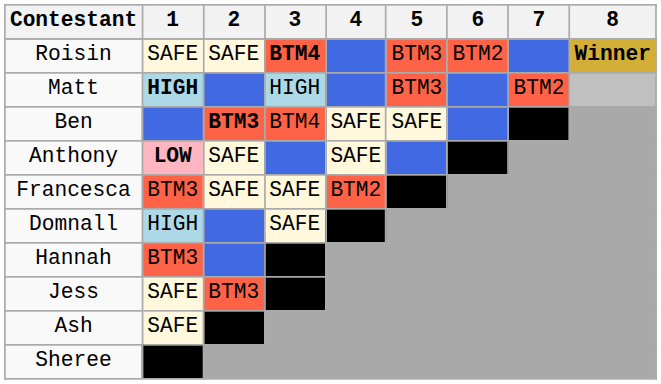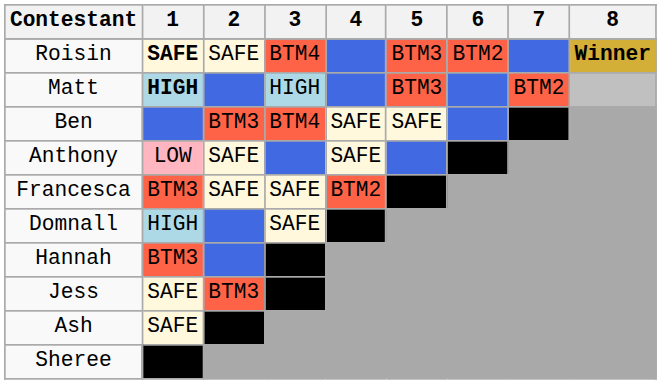(173, 56) normal -> (173, 56) bold
(295, 56) bold -> (295, 56) normal
(234, 124) bold -> (234, 124) normal
(173, 158) bold -> (173, 158) normal
